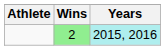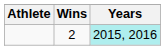(72, 34) lightgreen background -> (72, 34) no background
